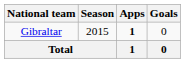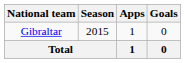(132, 31) bold -> (132, 31) normal
